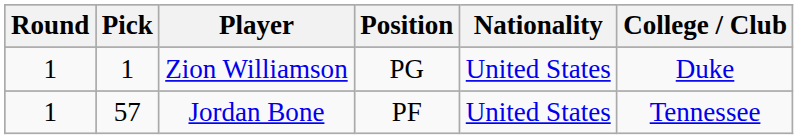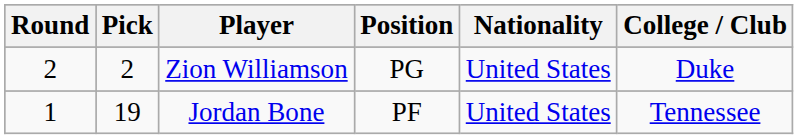(50, 68) 1 -> (50, 68) 2
(127, 68) 1 -> (127, 68) 2
(127, 111) 57 -> (127, 111) 19
